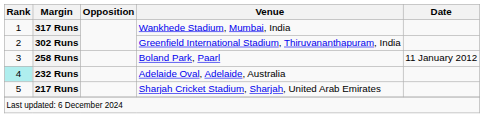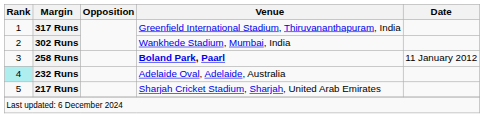(215, 27) Wankhede Stadium, Mumbai, India -> (270, 27) Greenfield International Stadium, Thiruvananthapuram, India
(270, 43) Greenfield International Stadium, Thiruvananthapuram, India -> (215, 43) Wankhede Stadium, Mumbai, India
(180, 58) normal -> (182, 58) bold
